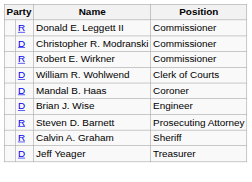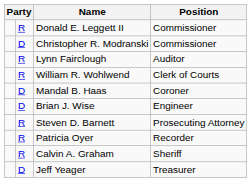- row: (75, 59)
+ row: (71, 59)
(21, 75) D -> (21, 75) R
+ row: (65, 138)
